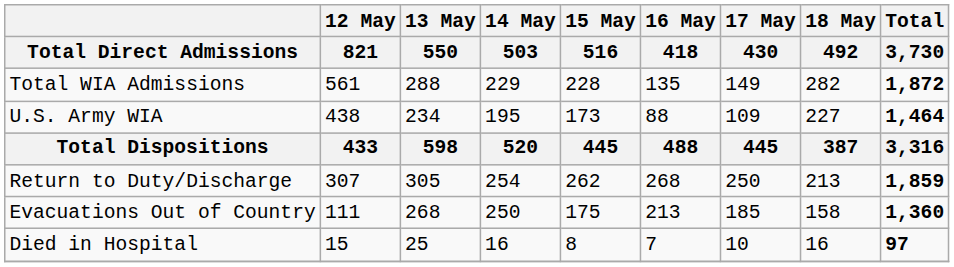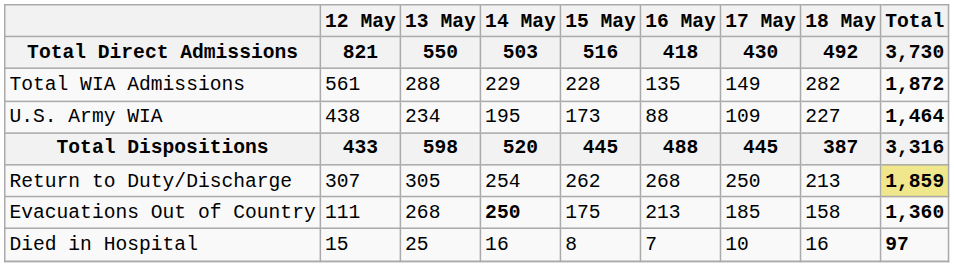(915, 181) no background -> (915, 181) khaki background
(503, 213) normal -> (503, 213) bold
